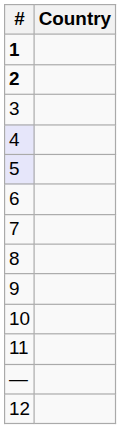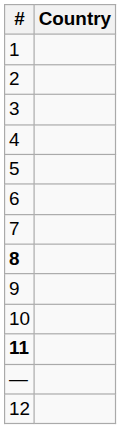(14, 49) bold -> (14, 49) normal
(14, 79) bold -> (14, 79) normal
(14, 139) lavender background -> (14, 139) no background
(14, 169) lavender background -> (14, 169) no background
(14, 259) normal -> (14, 259) bold
(19, 348) normal -> (19, 348) bold
